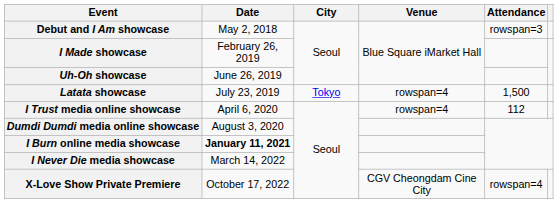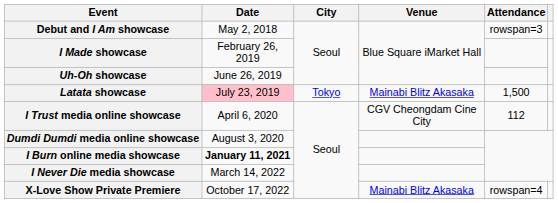(248, 93) no background -> (248, 93) pink background
(422, 93) rowspan=4 -> (422, 93) Mainabi Blitz Akasaka
(422, 110) rowspan=4 -> (422, 116) CGV Cheongdam Cine City
(422, 184) CGV Cheongdam Cine City -> (422, 190) Mainabi Blitz Akasaka
